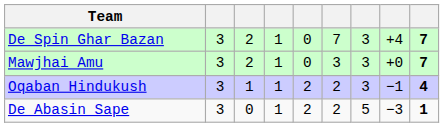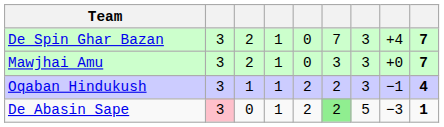(220, 110) no background -> (220, 110) pink background
(336, 110) no background -> (336, 110) lightgreen background
